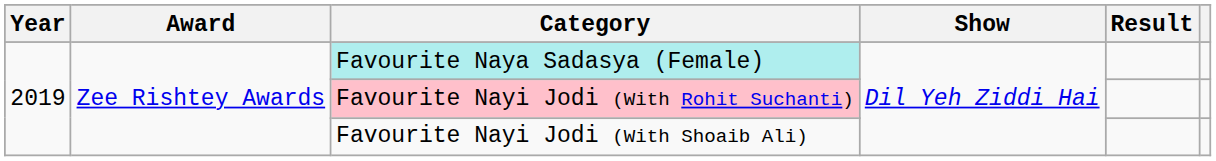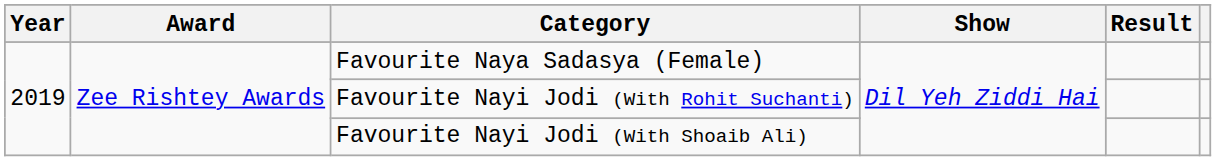(550, 61) paleturquoise background -> (550, 61) no background
(595, 99) pink background -> (595, 99) no background
